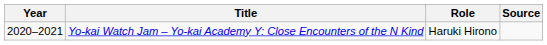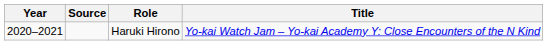columns swapped: (246, 13) <-> (521, 13)
